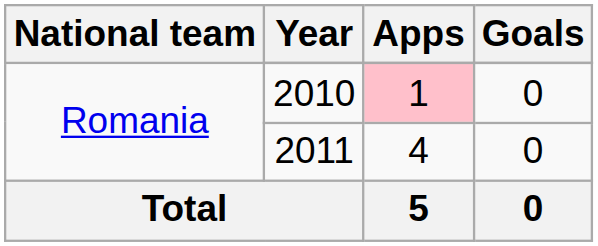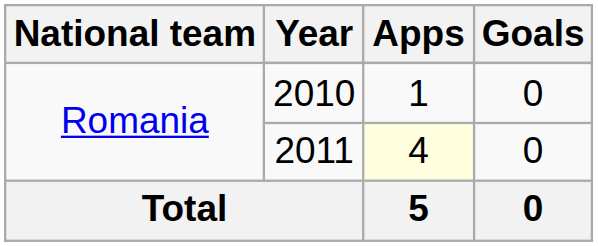(419, 92) pink background -> (419, 92) no background
(419, 151) no background -> (419, 151) lightyellow background
